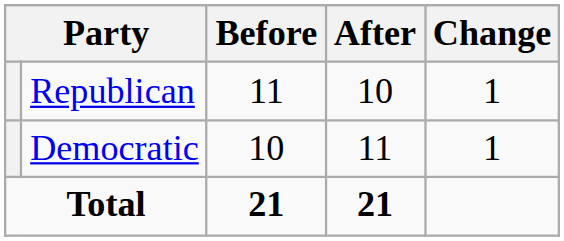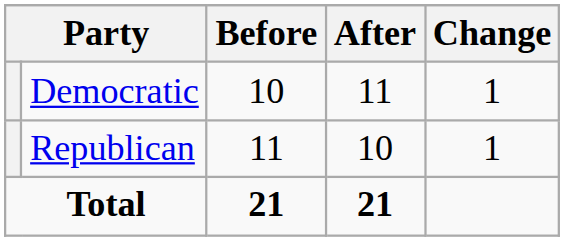rows swapped: (114, 147) <-> (112, 90)
